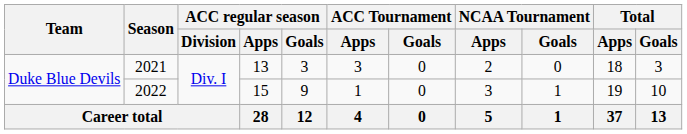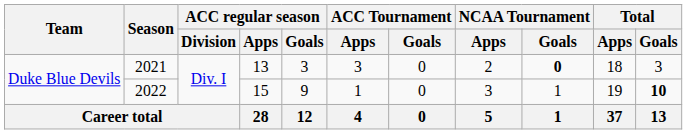(558, 66) normal -> (558, 66) bold
(658, 91) normal -> (658, 91) bold
